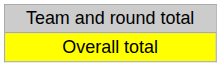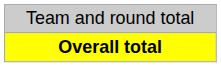(110, 47) normal -> (110, 47) bold
